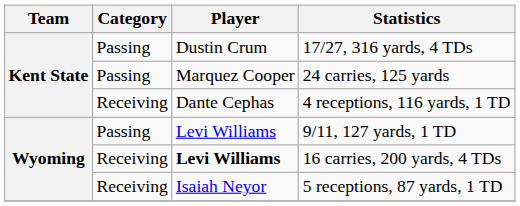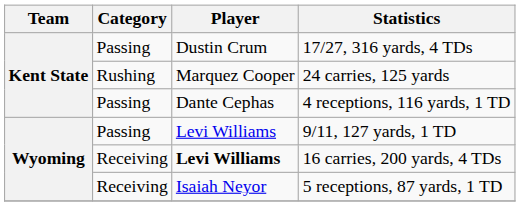(123, 74) Passing -> (126, 74) Rushing
(132, 102) Receiving -> (123, 102) Passing
